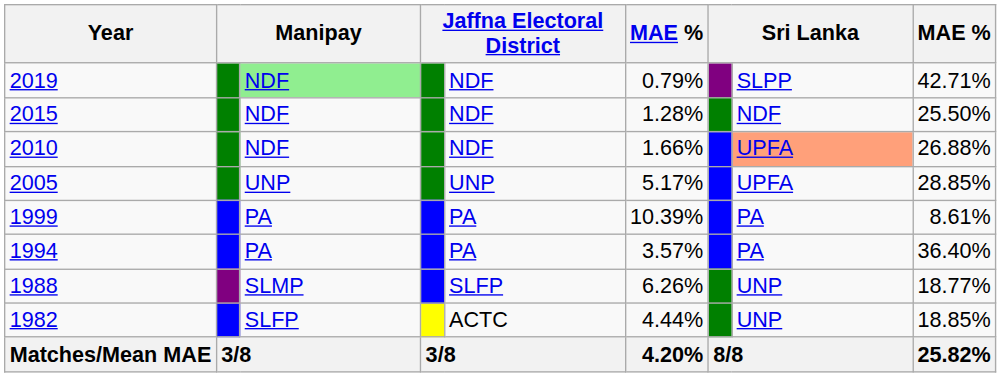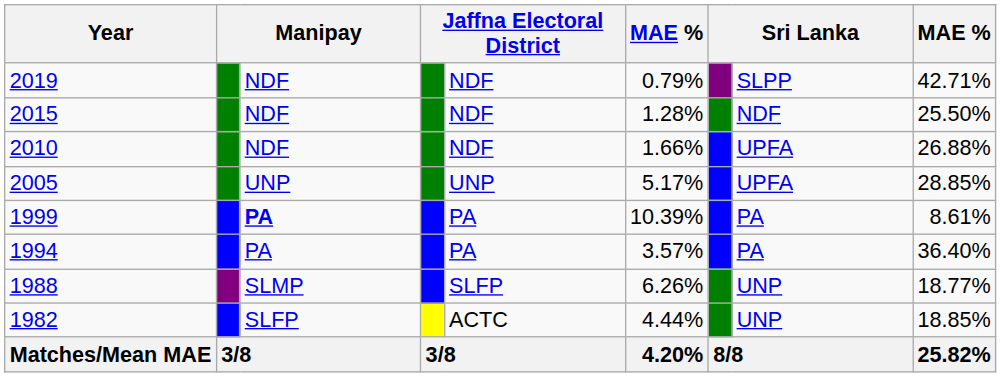(267, 80) lightgreen background -> (267, 80) no background
(765, 148) lightsalmon background -> (765, 148) no background
(258, 217) normal -> (259, 217) bold
